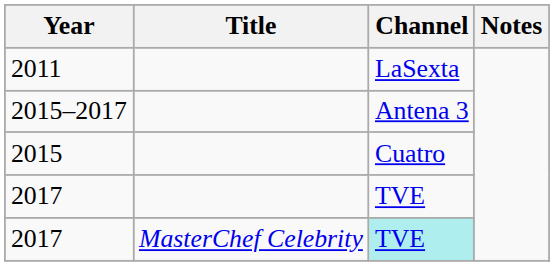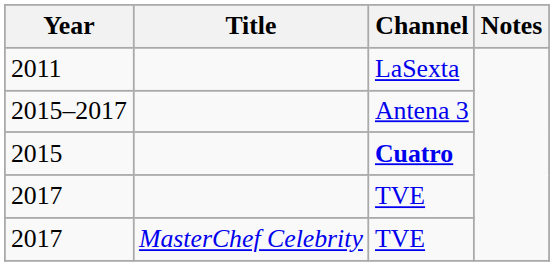(410, 153) normal -> (414, 153) bold
(400, 238) paleturquoise background -> (400, 238) no background
